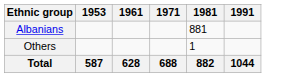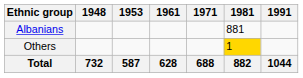+ column: (94, 13)
(192, 47) no background -> (229, 47) gold background
